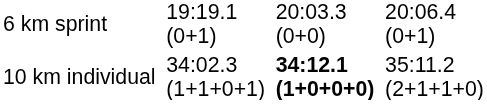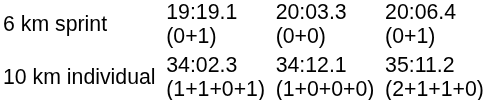(325, 76) bold -> (325, 76) normal
